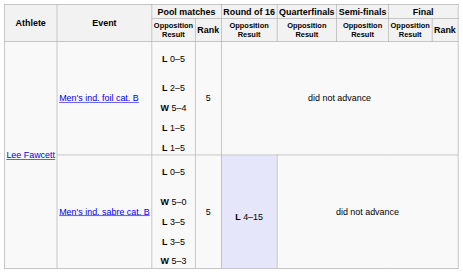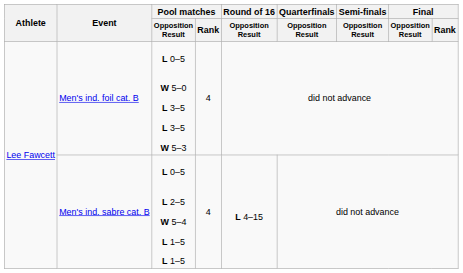(173, 104) L 0–5 L 2–5 W 5–4 L 1–5 L 1–5 -> (173, 104) L 0–5 W 5–0 L 3–5 L 3–5 W 5–3
(208, 99) 5 -> (208, 99) 4
(173, 217) L 0–5 W 5–0 L 3–5 L 3–5 W 5–3 -> (173, 217) L 0–5 L 2–5 W 5–4 L 1–5 L 1–5
(208, 212) 5 -> (208, 212) 4
(249, 217) lavender background -> (249, 217) no background
